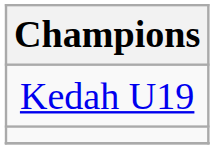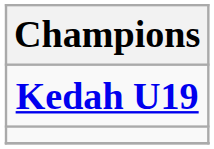(107, 95) normal -> (107, 95) bold
